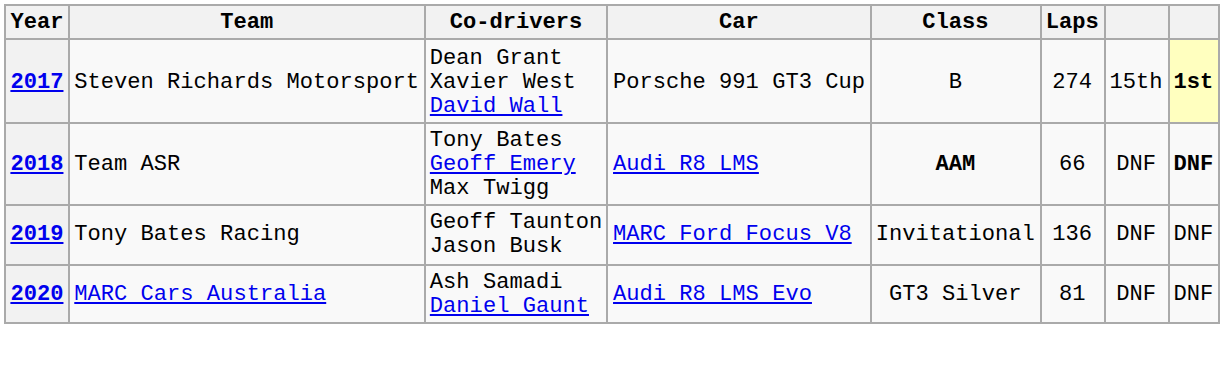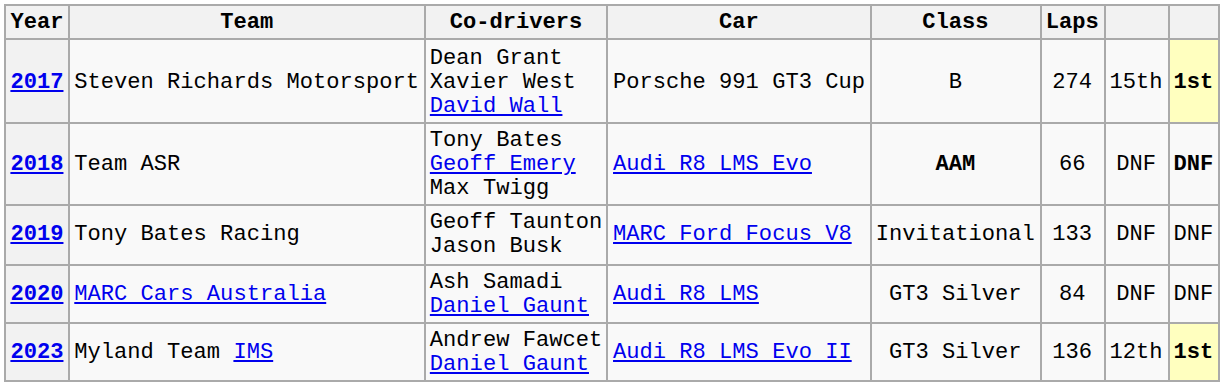(686, 164) Audi R8 LMS -> (712, 164) Audi R8 LMS Evo
(1072, 235) 136 -> (1072, 235) 133
(712, 294) Audi R8 LMS Evo -> (686, 294) Audi R8 LMS
(1072, 294) 81 -> (1072, 294) 84
+ row: (37, 353)
